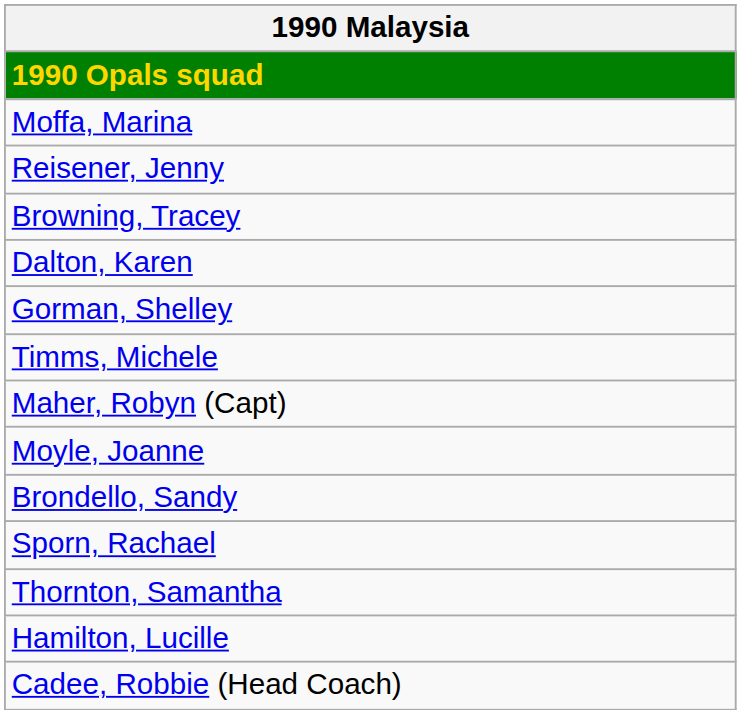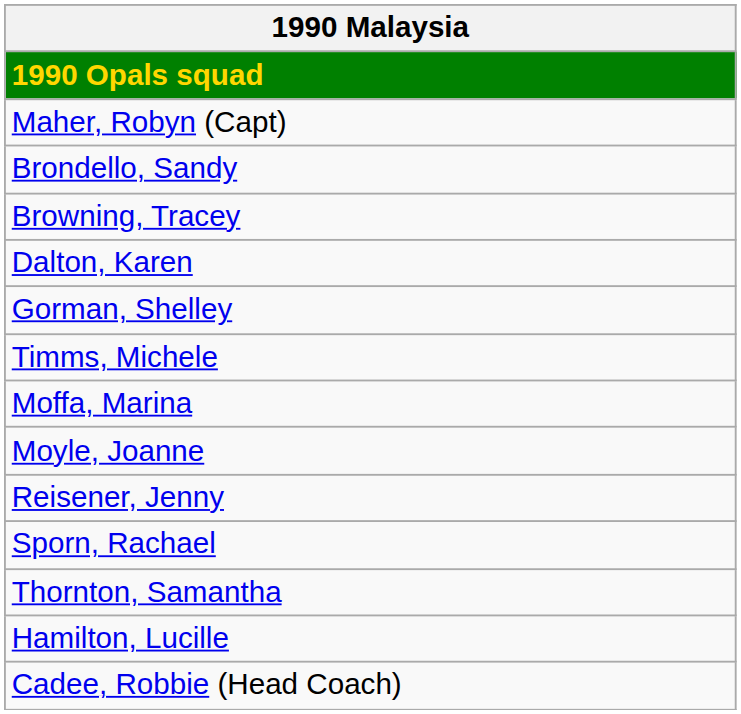(102, 121) Moffa, Marina -> (149, 121) Maher, Robyn (Capt)
(118, 168) Reisener, Jenny -> (124, 168) Brondello, Sandy
(149, 403) Maher, Robyn (Capt) -> (102, 403) Moffa, Marina
(124, 497) Brondello, Sandy -> (118, 497) Reisener, Jenny
